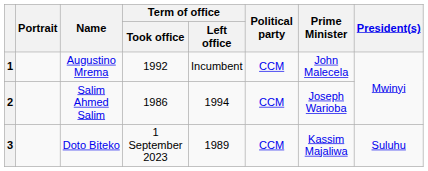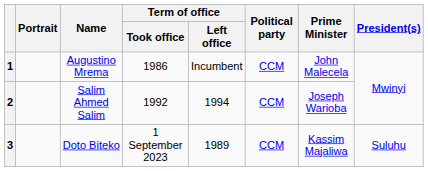(155, 66) 1992 -> (155, 66) 1986
(155, 103) 1986 -> (155, 103) 1992
